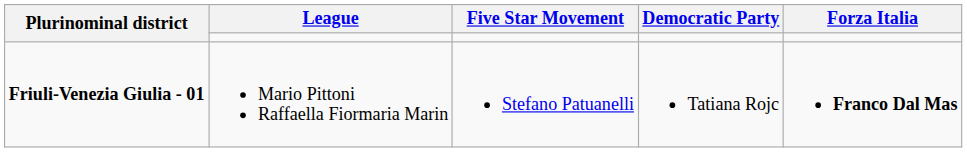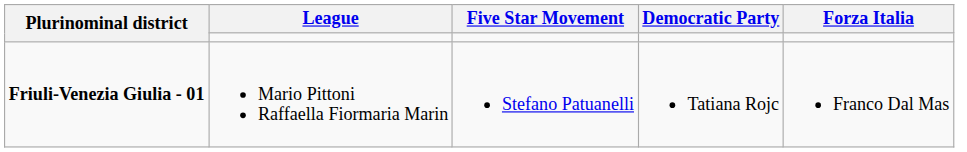(873, 104) bold -> (869, 104) normal
